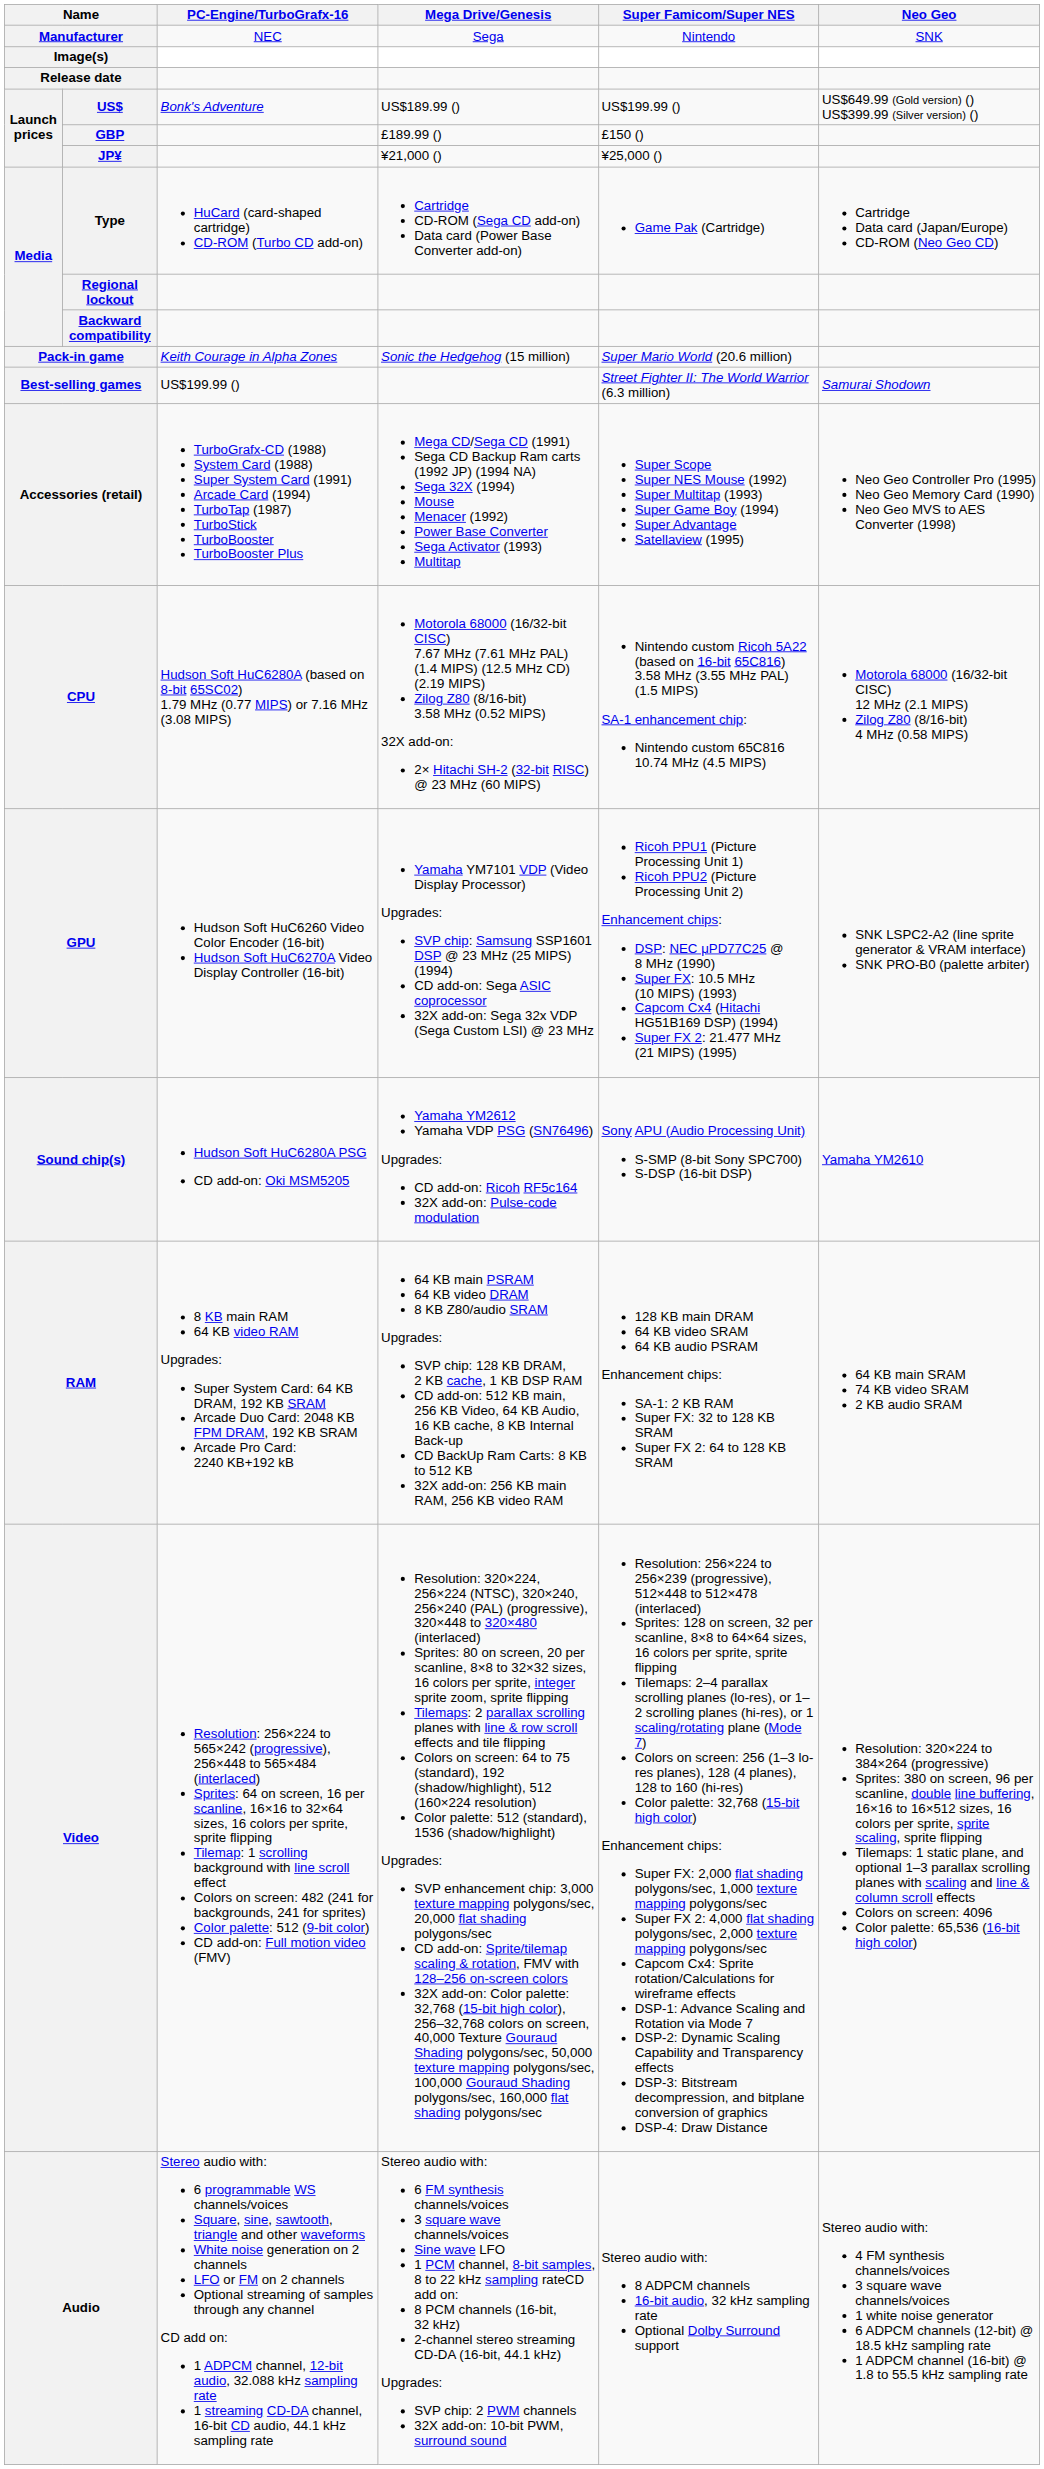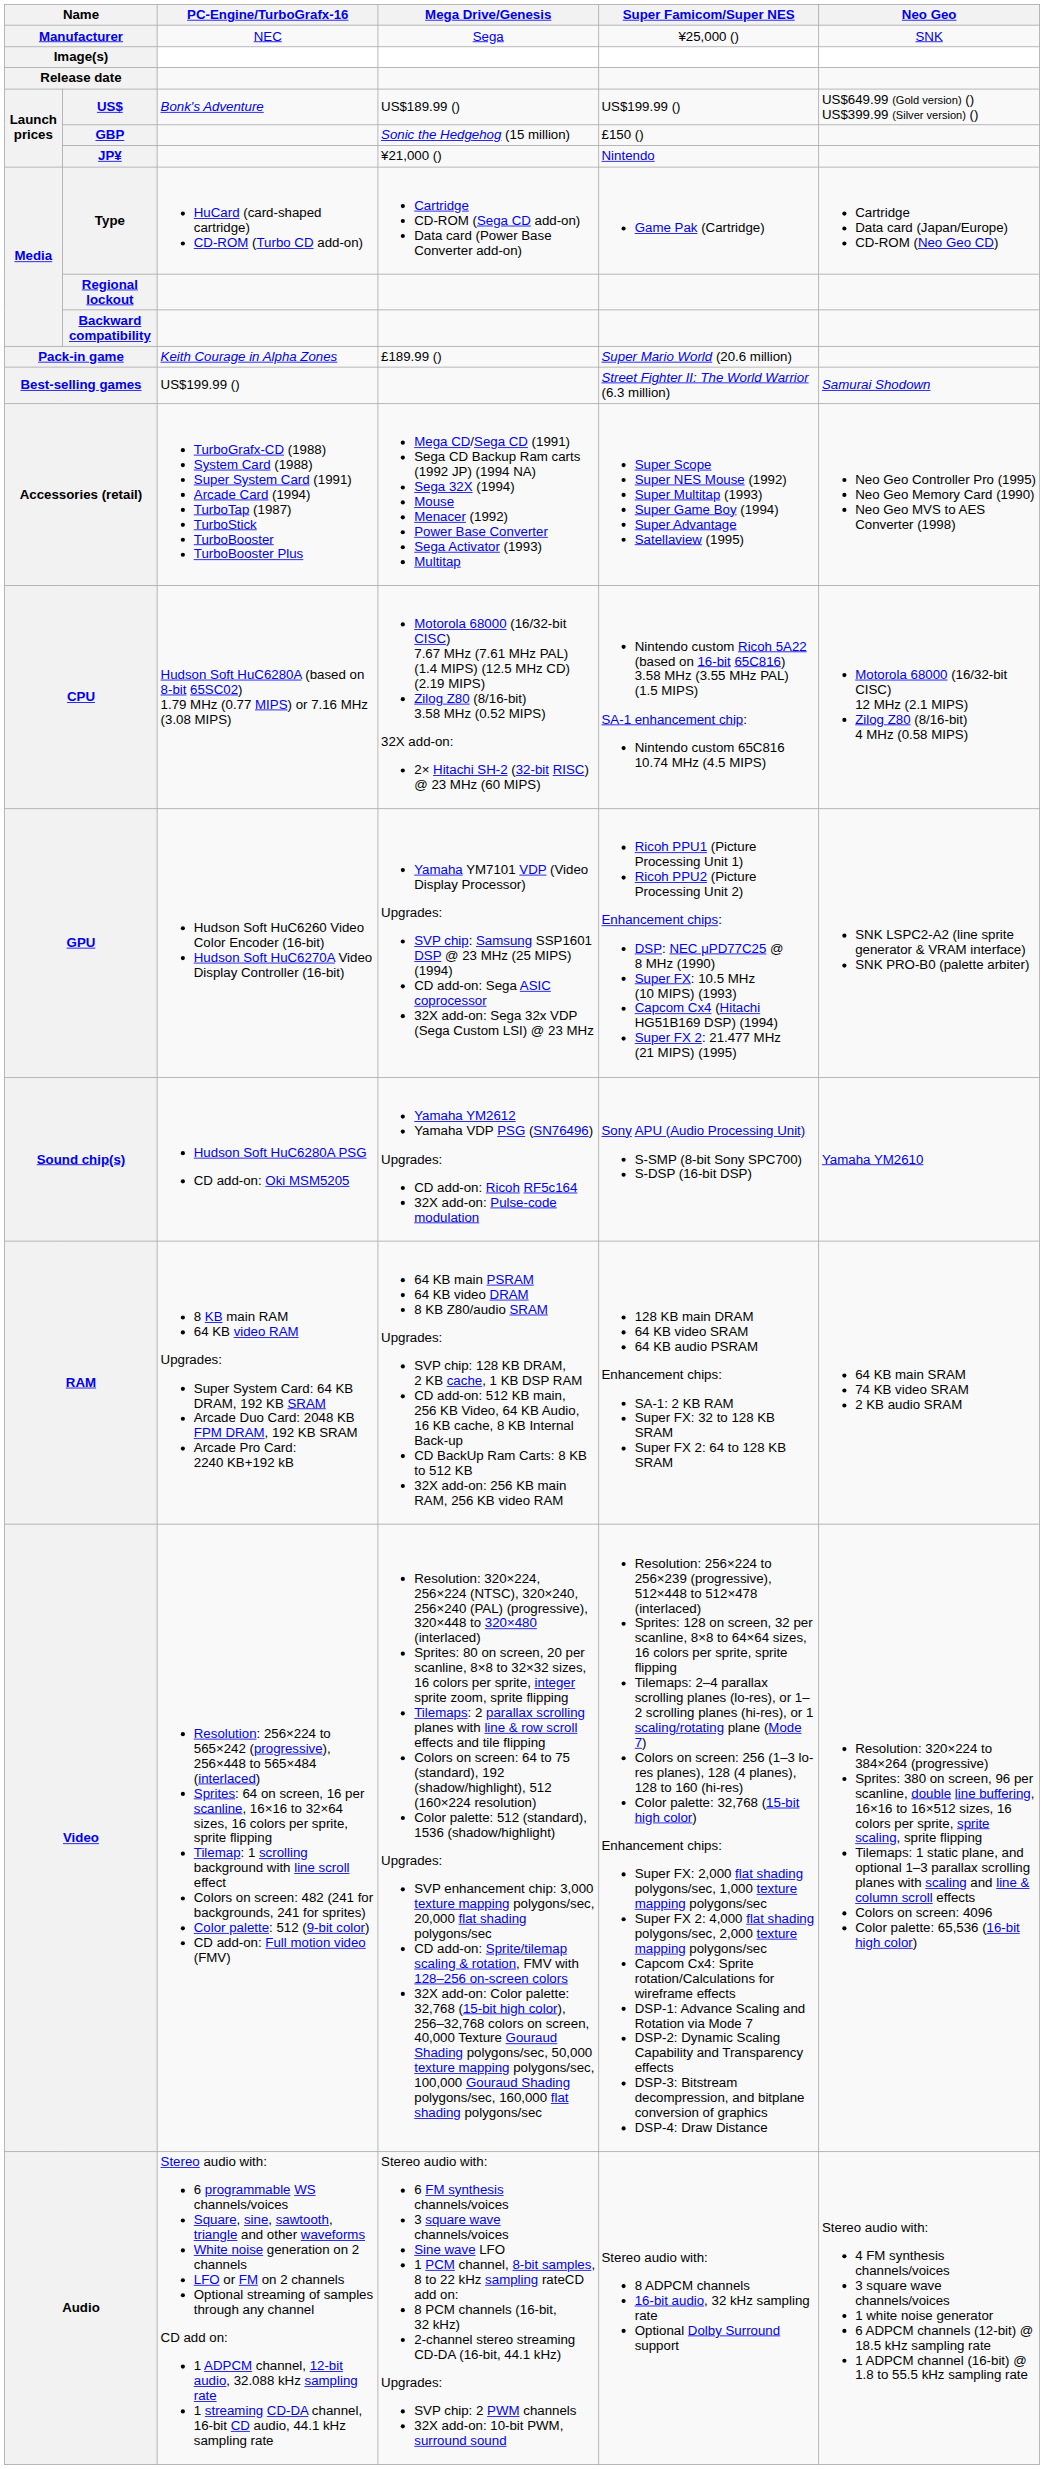(709, 36) Nintendo -> (709, 36) ¥25,000 ()
(411, 135) £189.99 () -> (476, 135) Sonic the Hedgehog (15 million)
(632, 156) ¥25,000 () -> (628, 156) Nintendo
(476, 356) Sonic the Hedgehog (15 million) -> (411, 356) £189.99 ()
